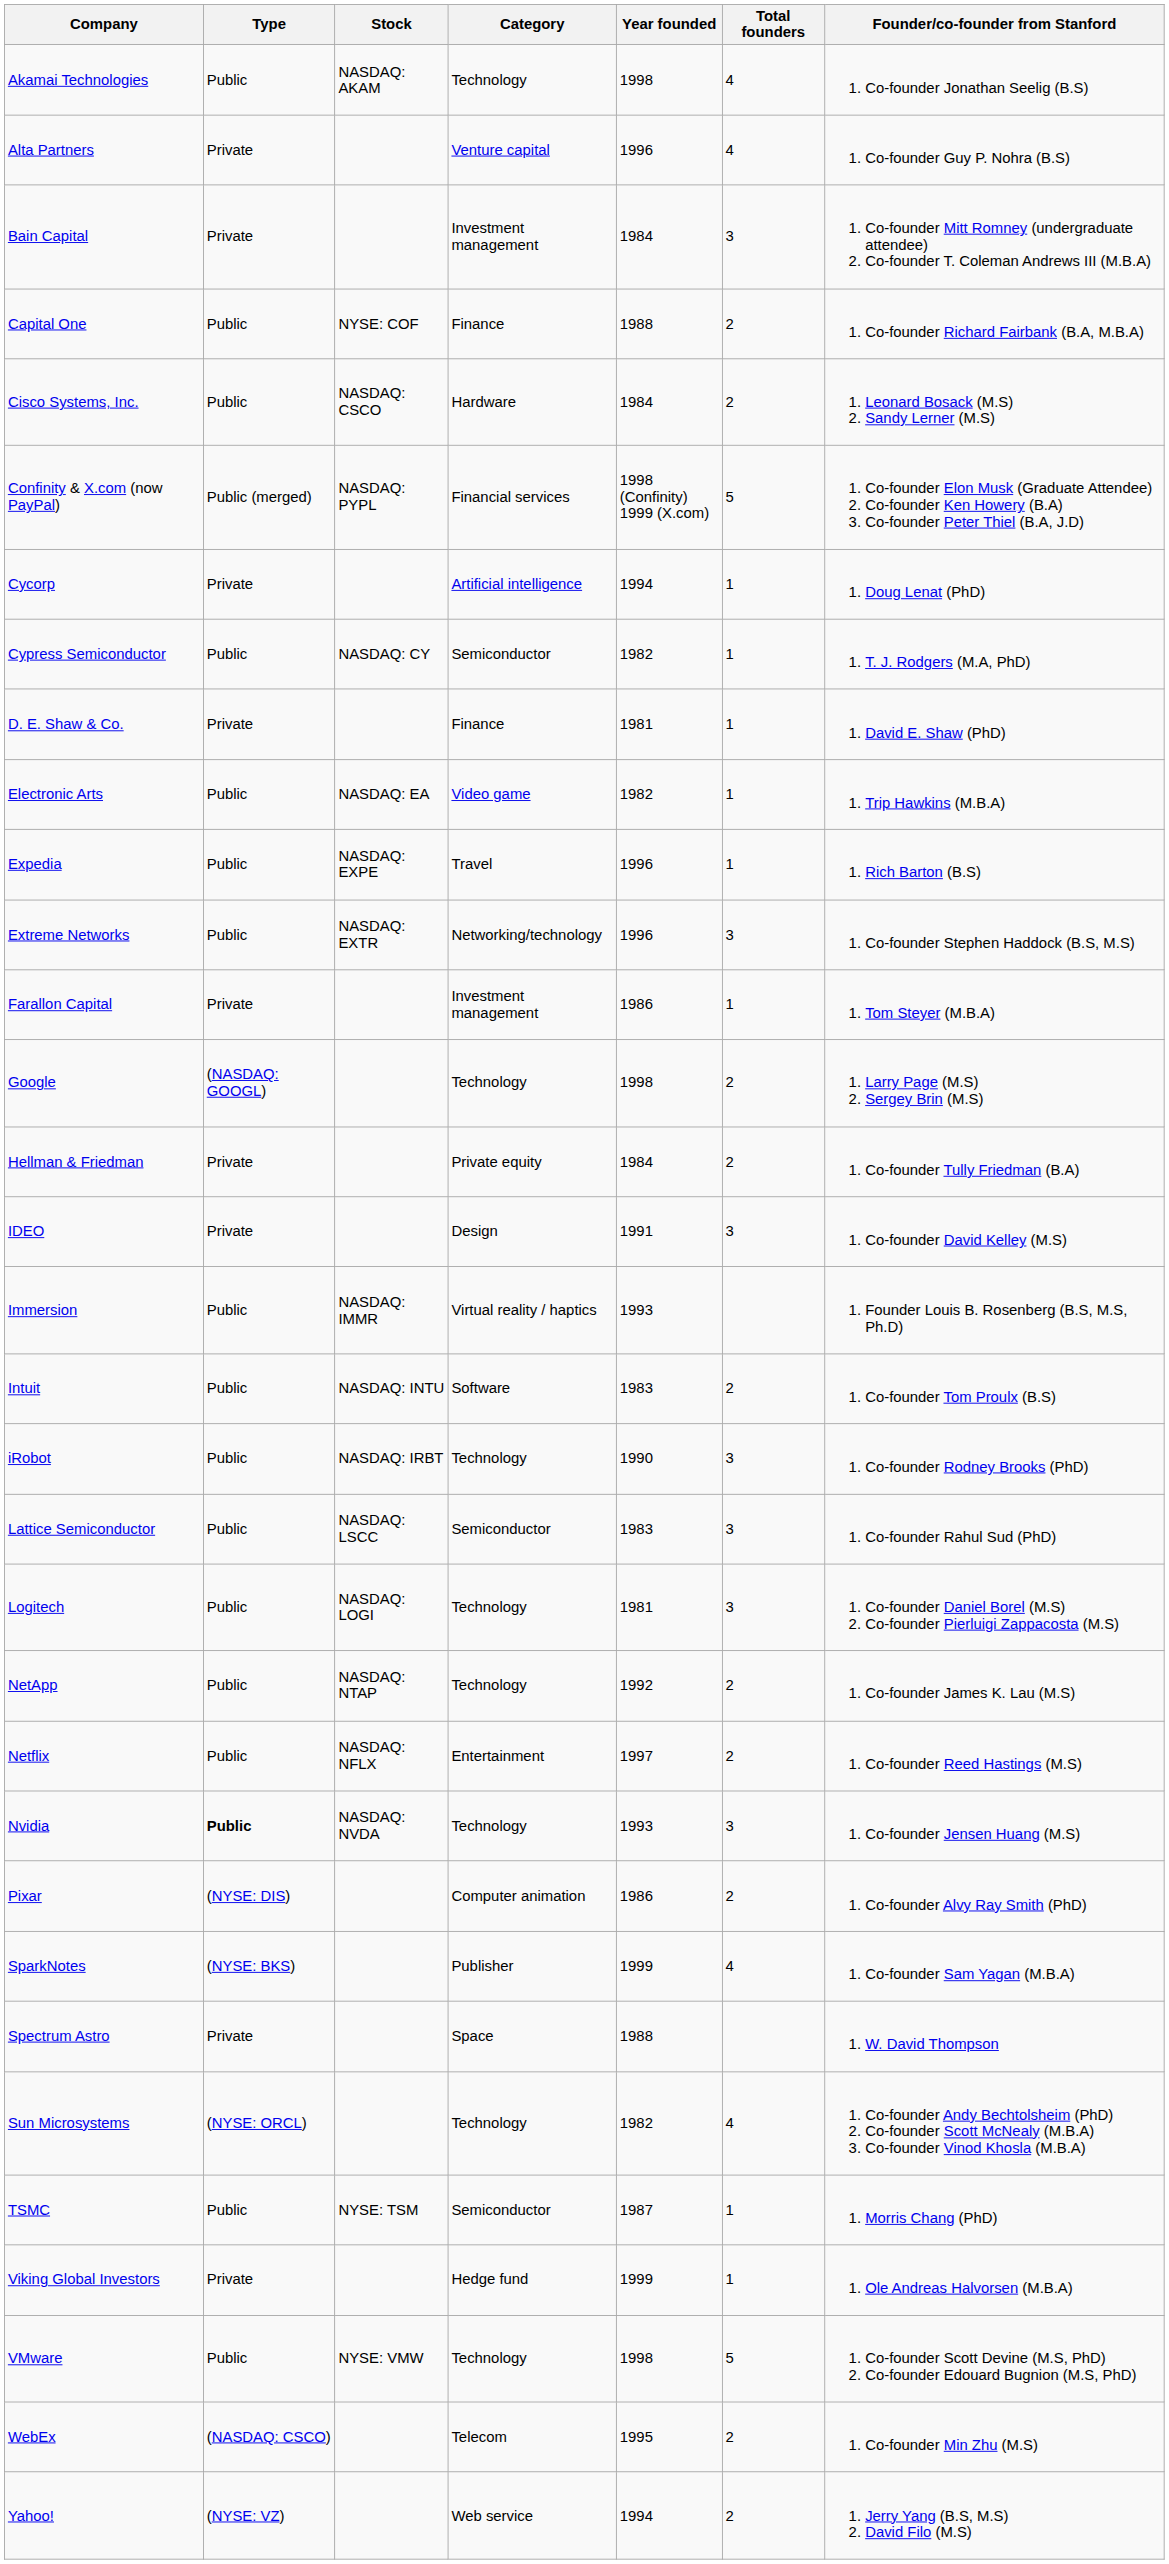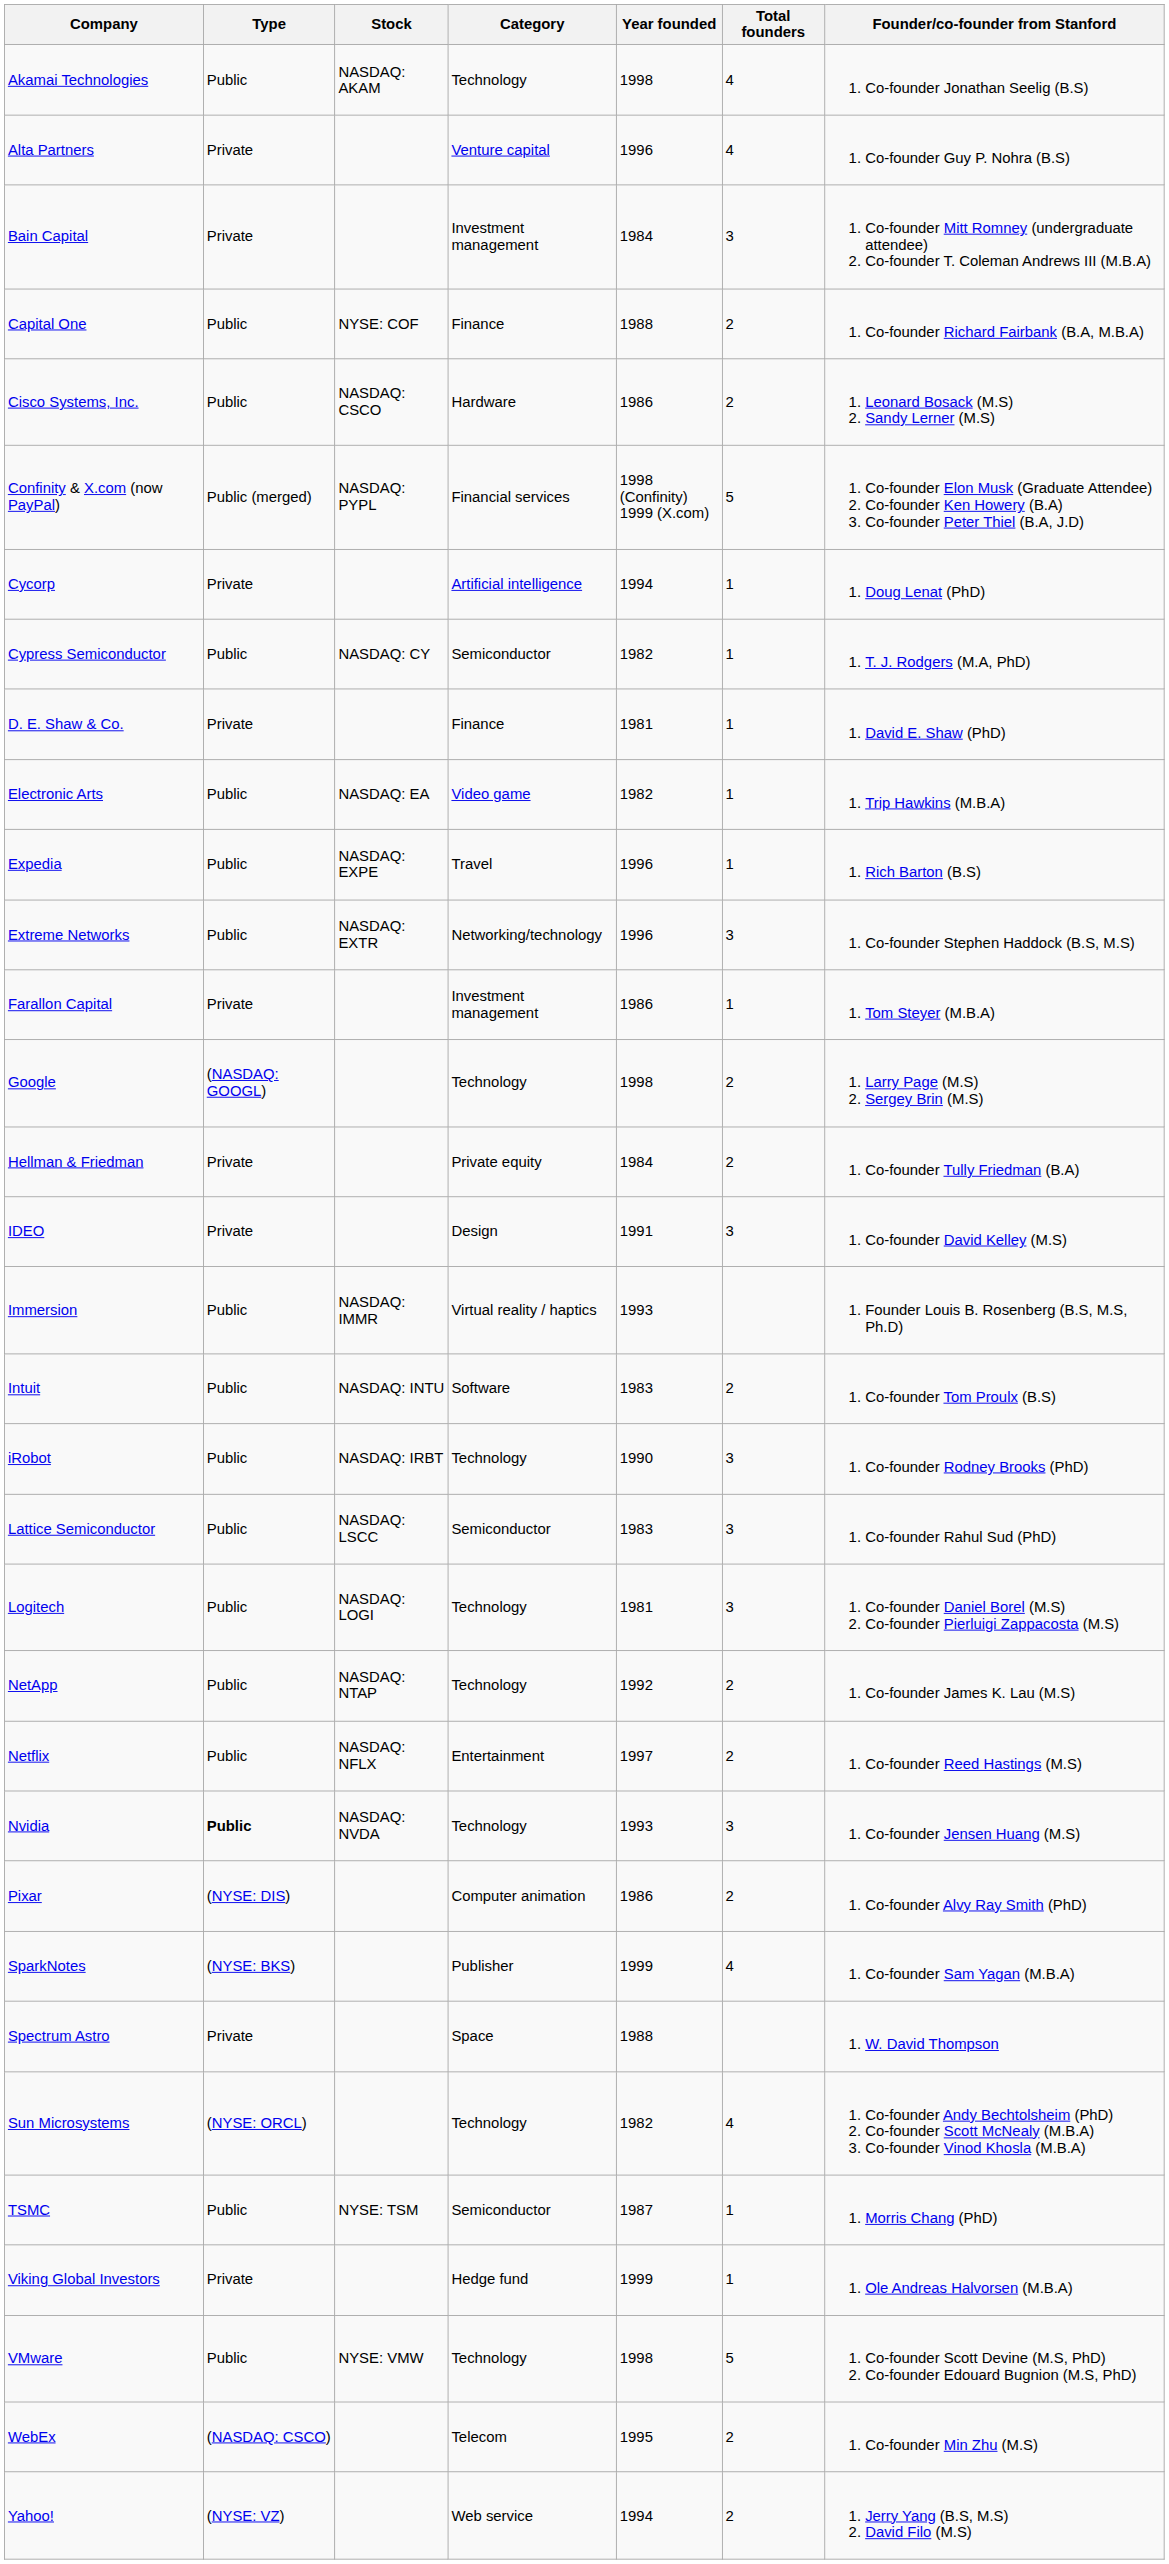(636, 402) 1984 -> (636, 402) 1986
